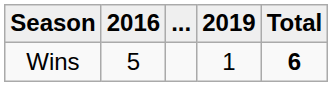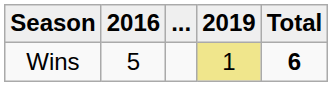(229, 61) no background -> (229, 61) khaki background
